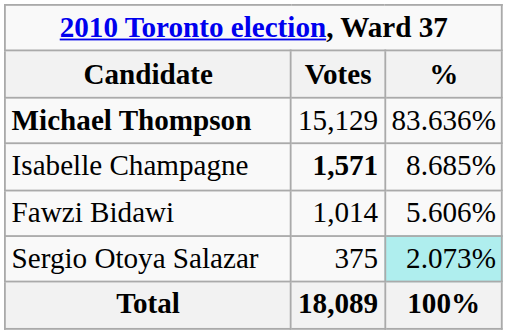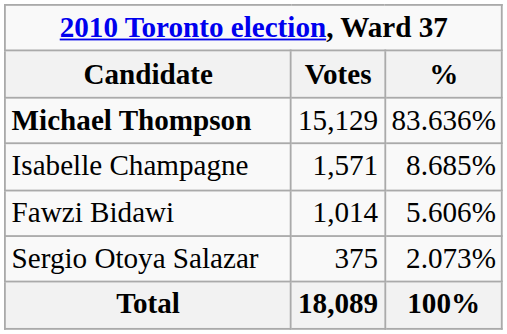(345, 166) bold -> (345, 166) normal
(451, 258) paleturquoise background -> (451, 258) no background
